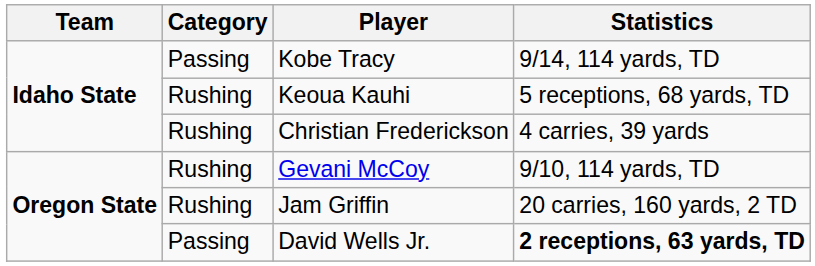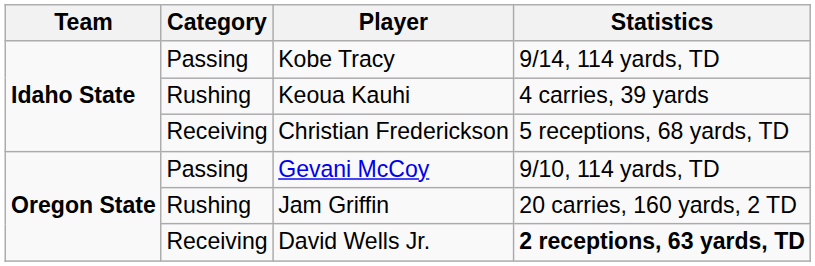(654, 95) 5 receptions, 68 yards, TD -> (614, 95) 4 carries, 39 yards
(210, 132) Rushing -> (217, 132) Receiving
(614, 132) 4 carries, 39 yards -> (654, 132) 5 receptions, 68 yards, TD
(210, 168) Rushing -> (207, 168) Passing
(209, 242) Passing -> (217, 242) Receiving
